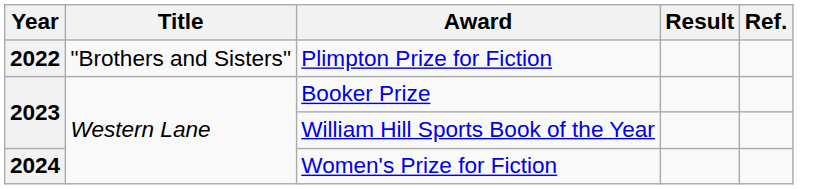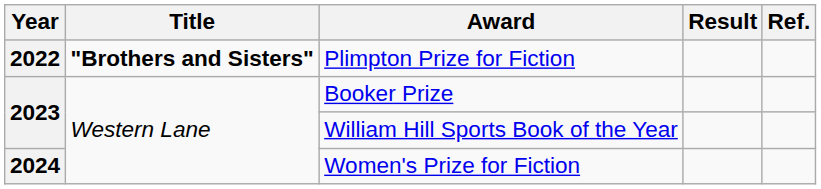(181, 58) normal -> (192, 58) bold
